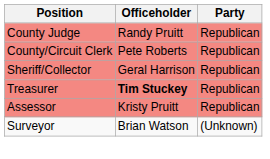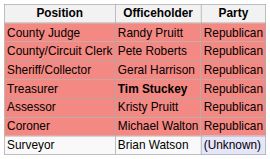+ row: (28, 126)
(229, 126) no background -> (232, 145) lavender background
